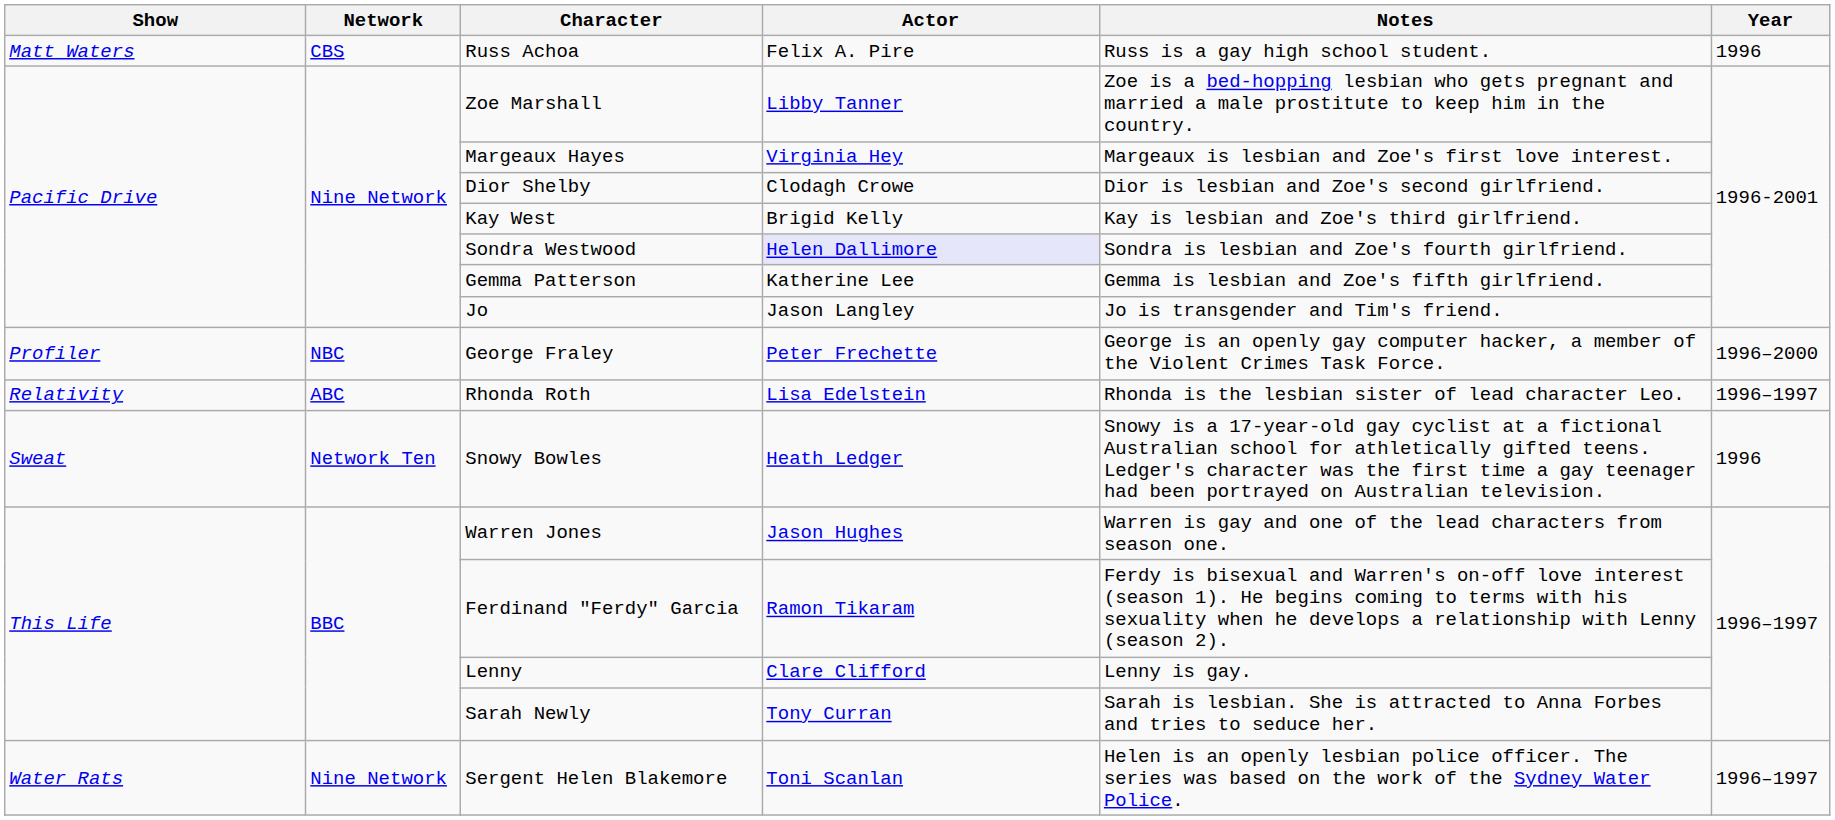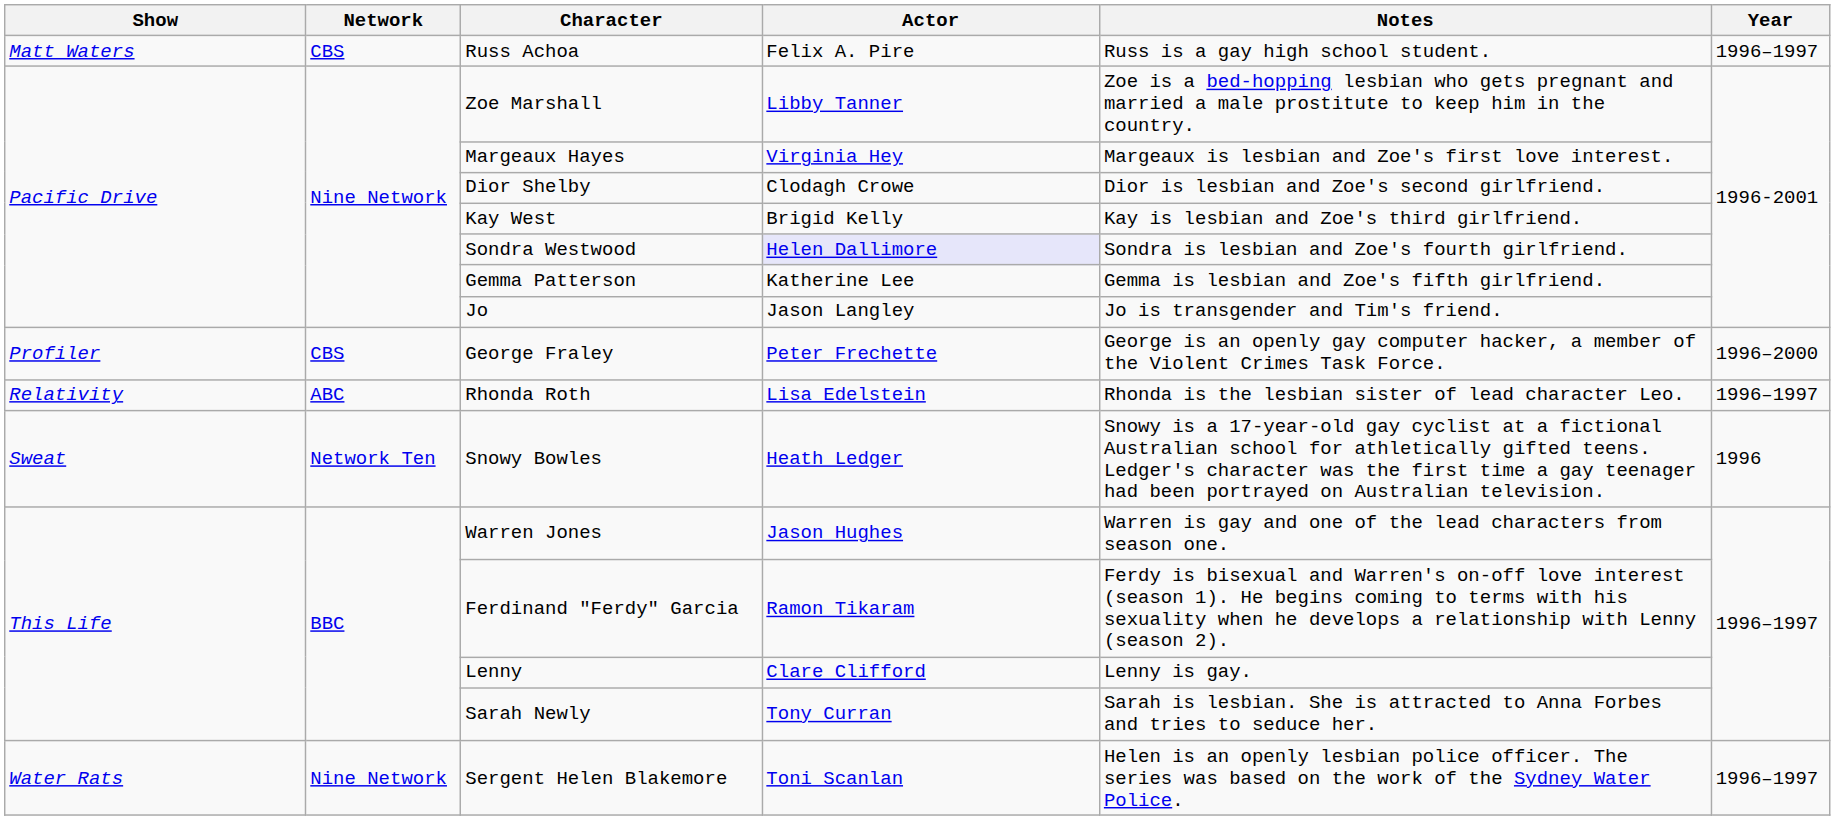(1739, 51) 1996 -> (1767, 51) 1996–1997
(327, 353) NBC -> (327, 353) CBS
